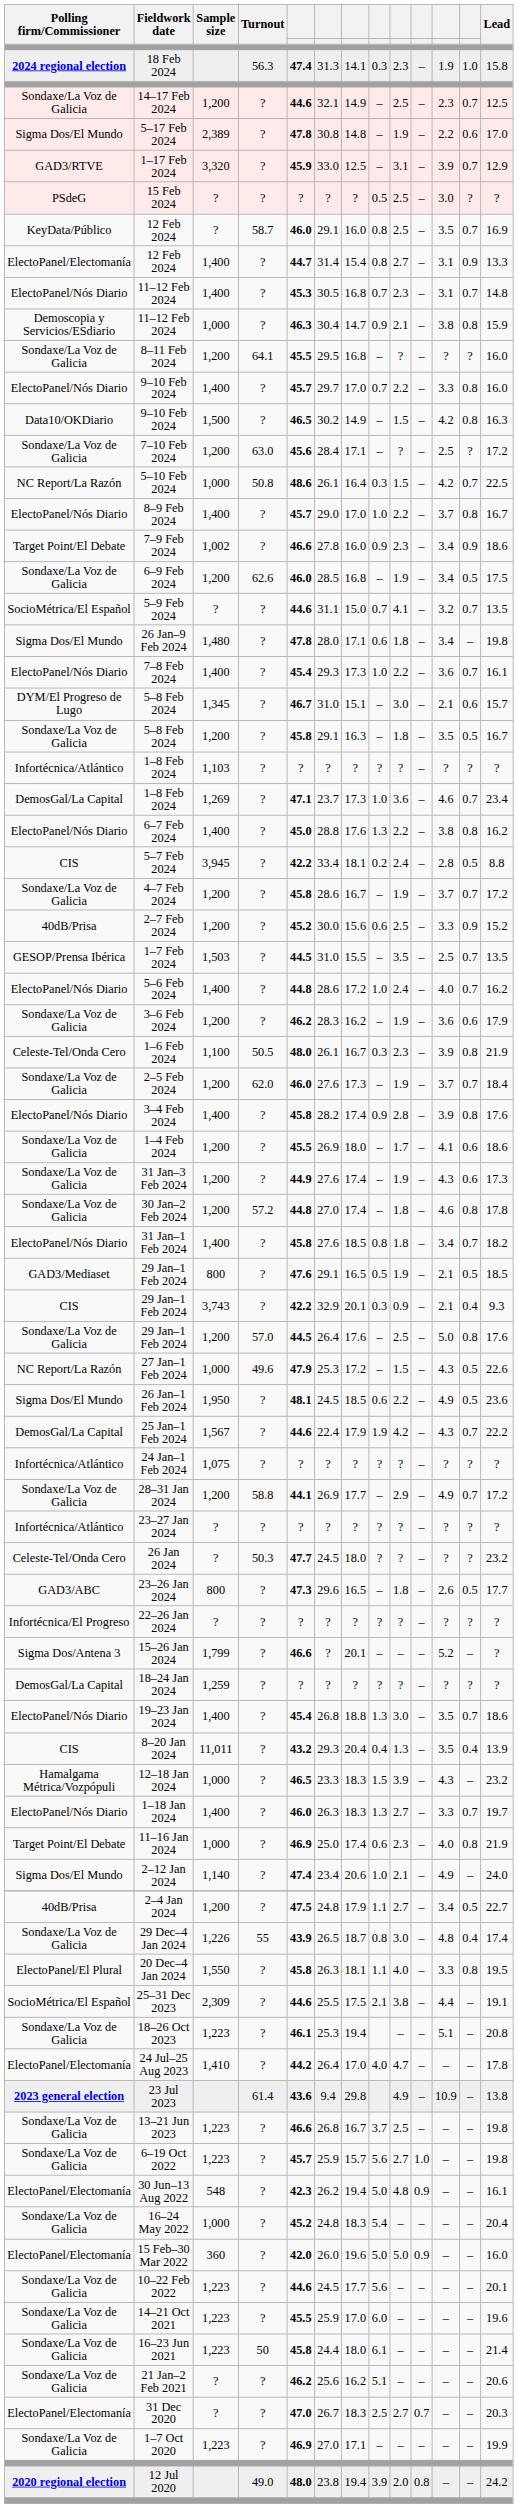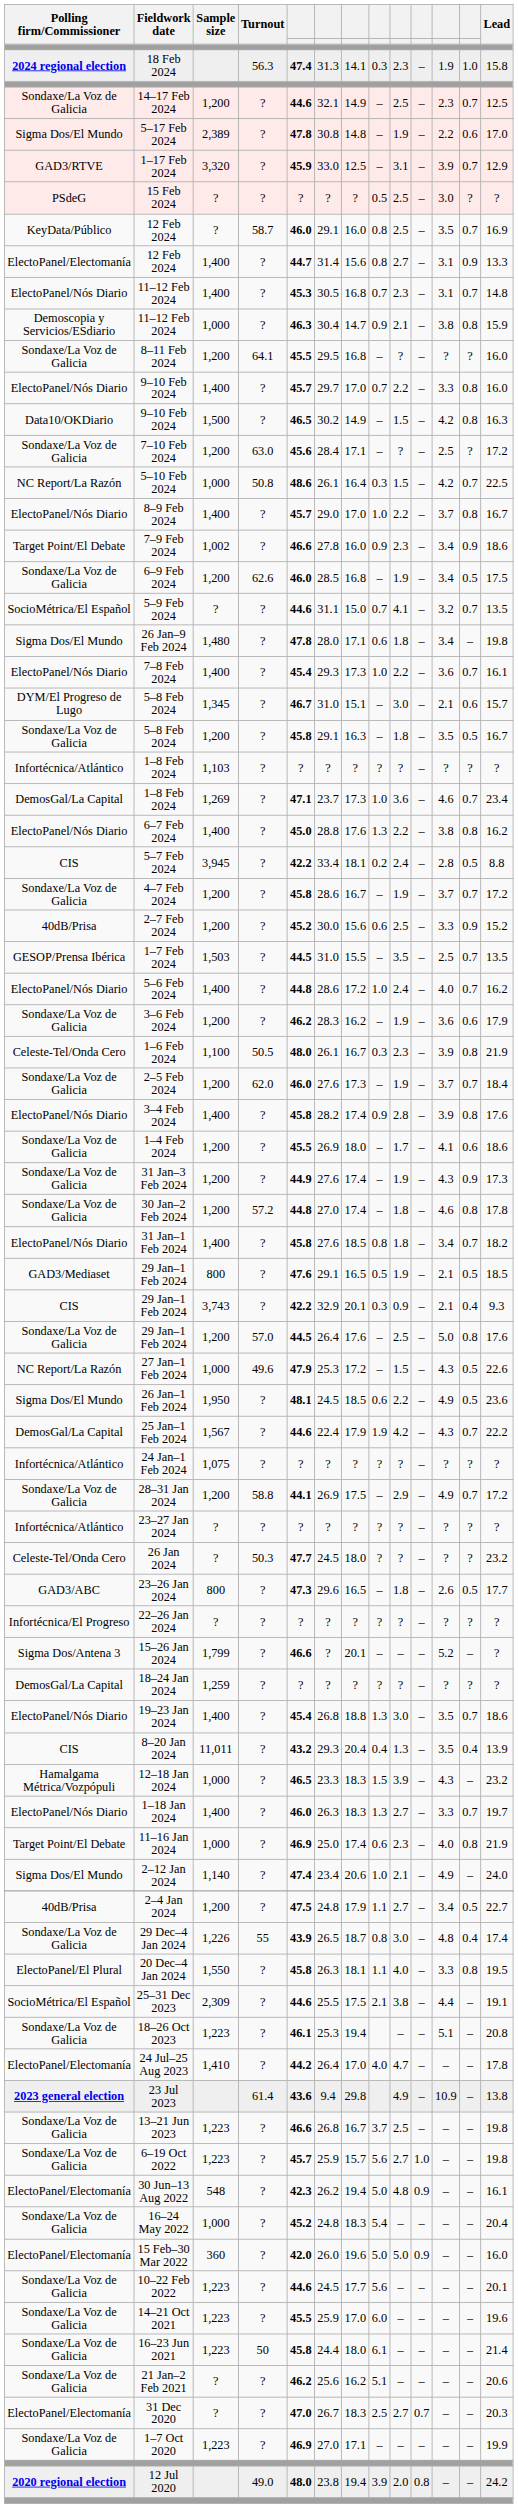(355, 261) 15.4 -> (355, 261) 15.6
(470, 1179) 0.6 -> (470, 1179) 0.9
(355, 1495) 17.7 -> (355, 1495) 17.5
